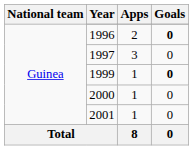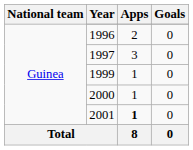(170, 34) bold -> (170, 34) normal
(170, 74) bold -> (170, 74) normal
(134, 114) normal -> (134, 114) bold
